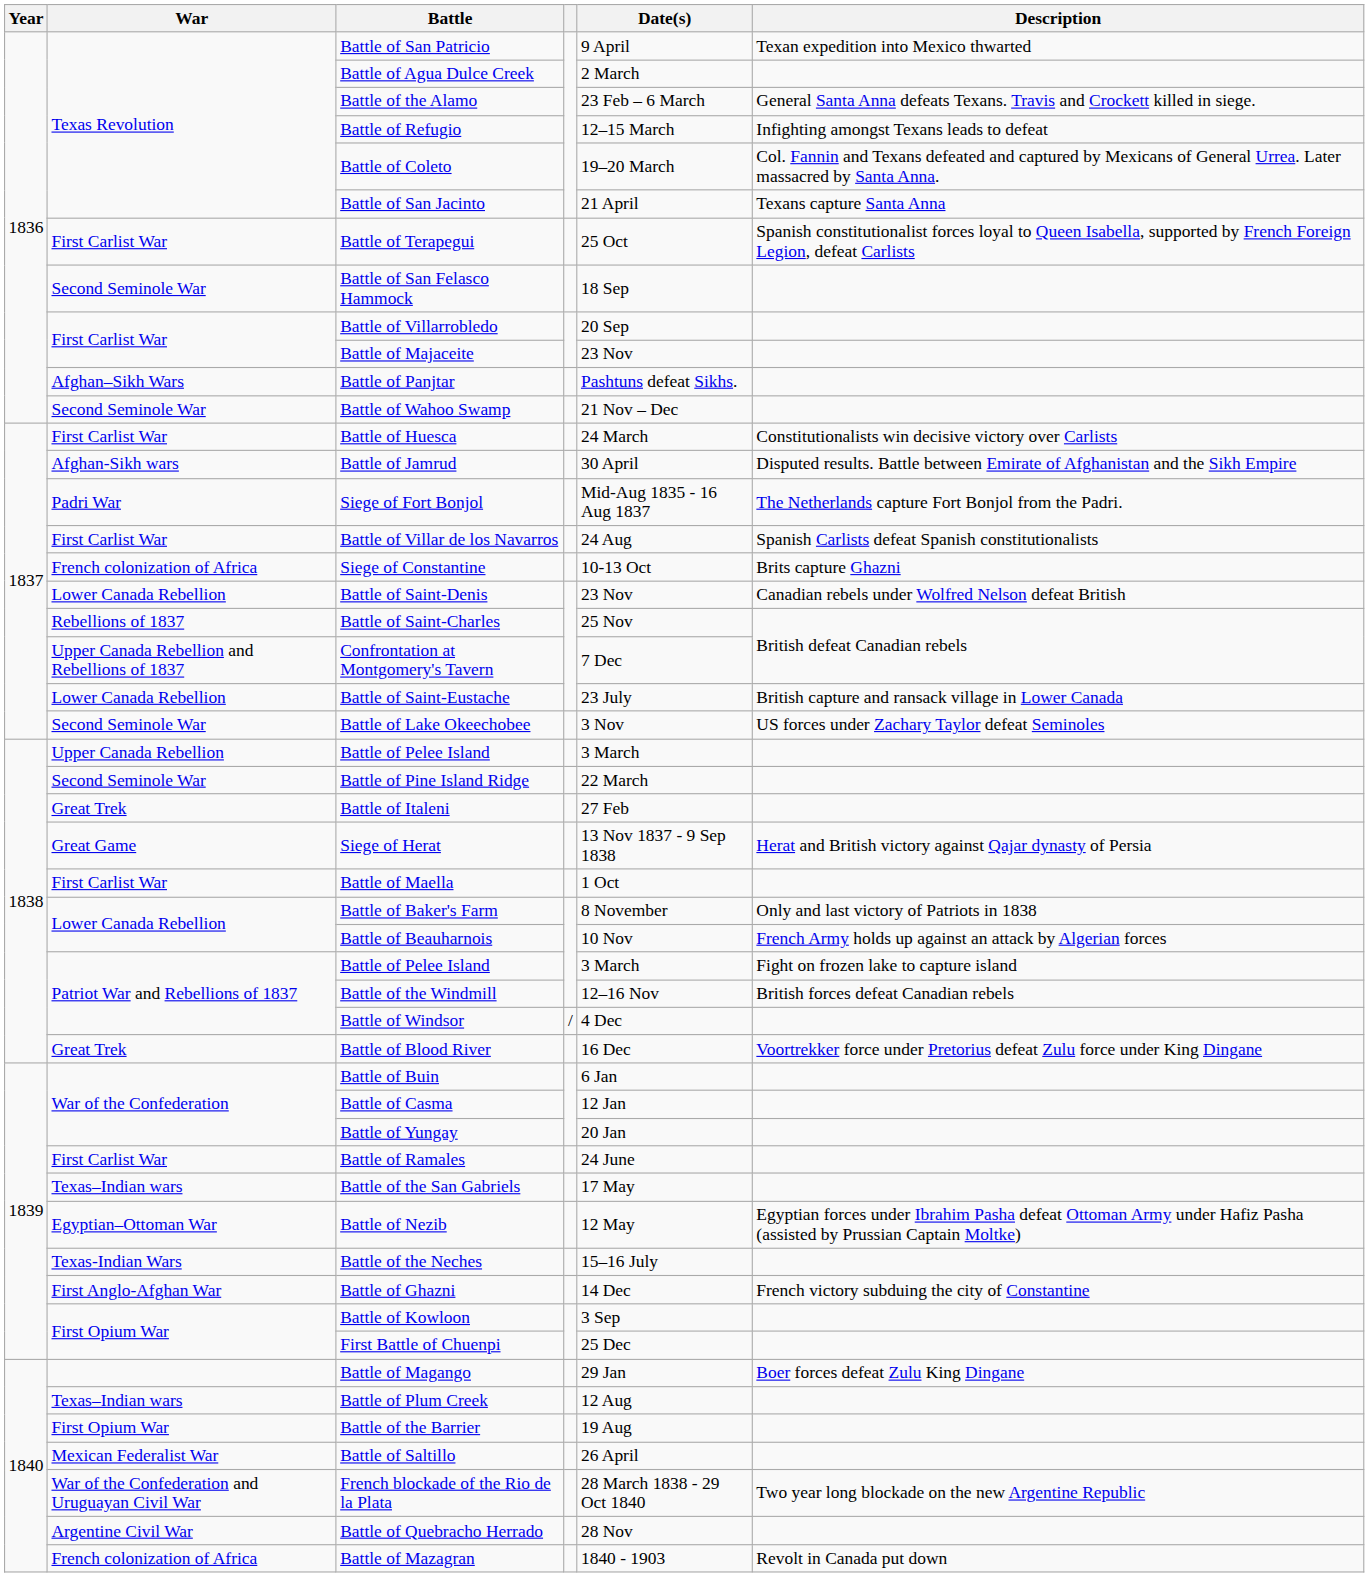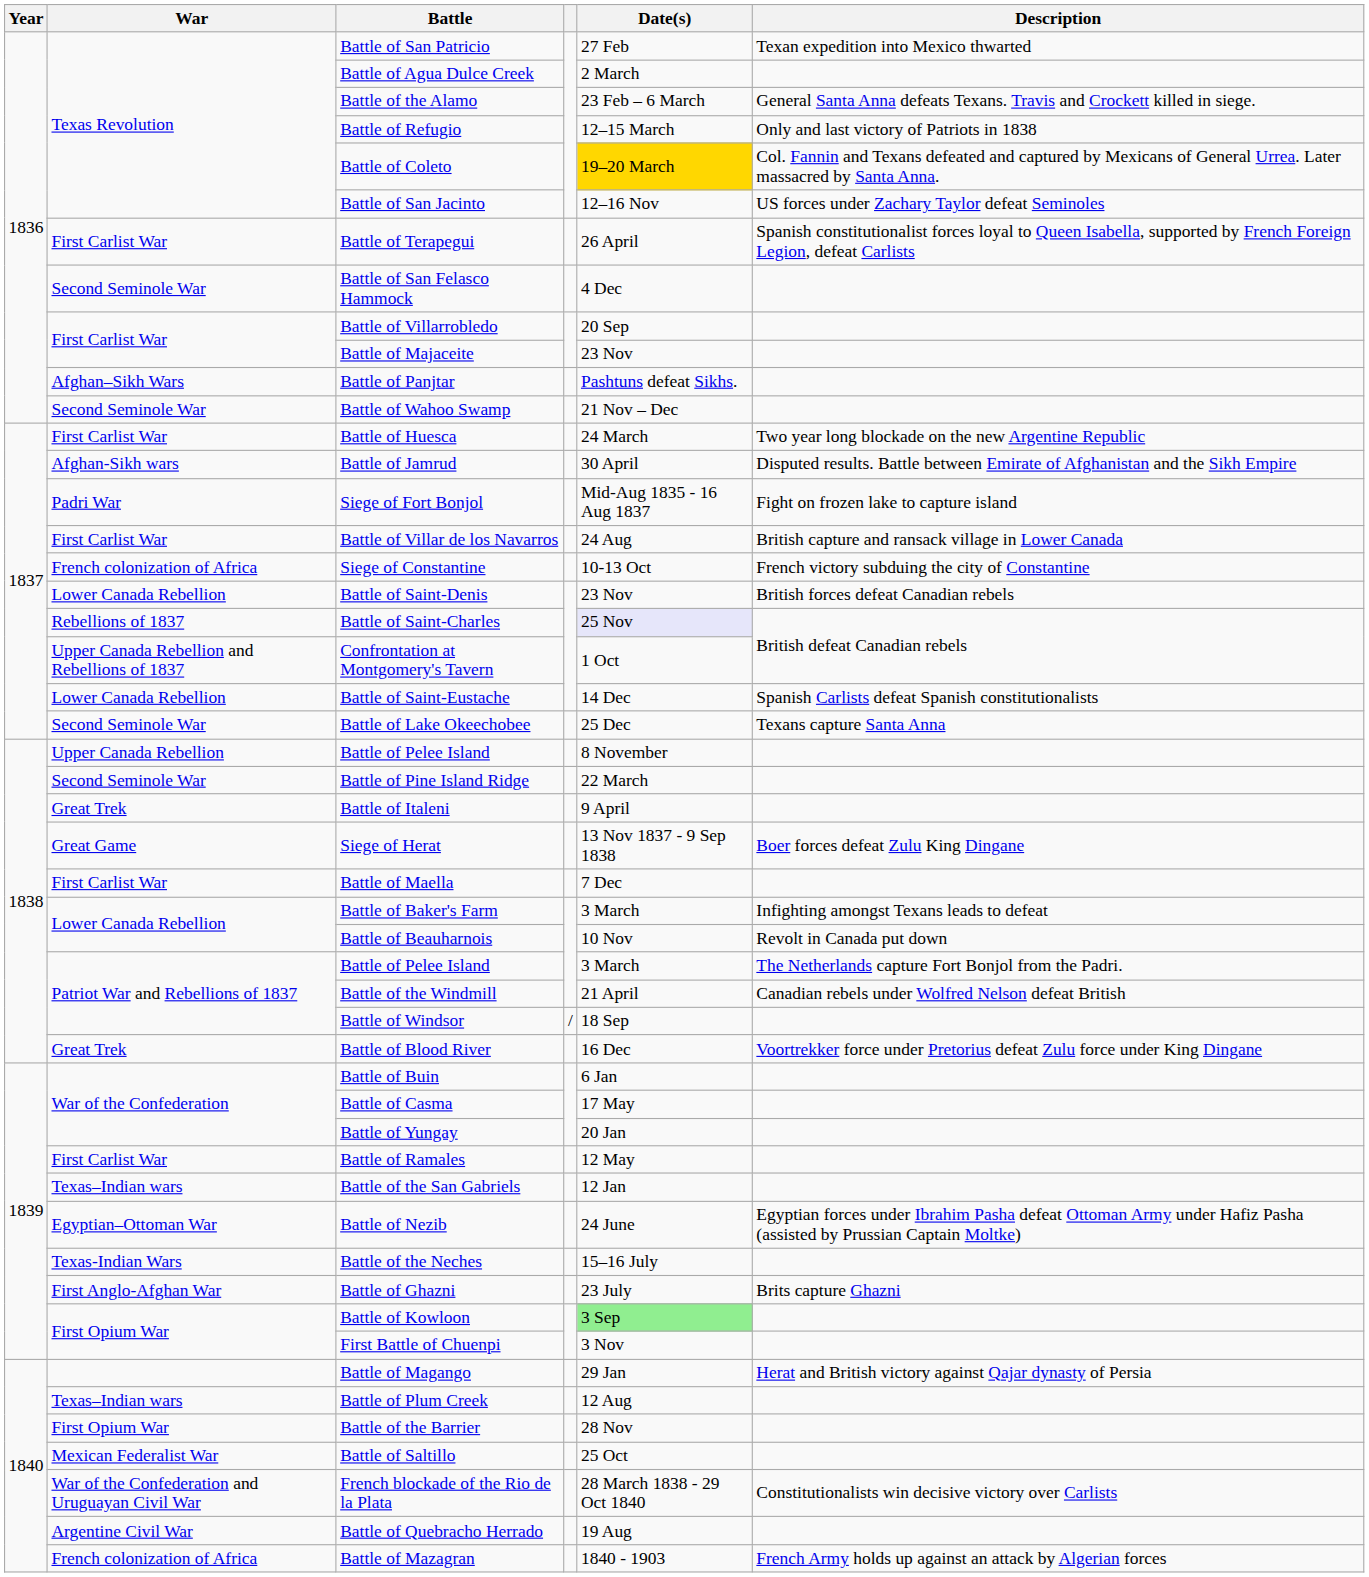(605, 45) 9 April -> (605, 45) 27 Feb
(902, 128) Infighting amongst Texans leads to defeat -> (897, 128) Only and last victory of Patriots in 1838
(628, 166) no background -> (628, 166) gold background
(610, 203) 21 April -> (620, 203) 12–16 Nov
(851, 203) Texans capture Santa Anna -> (930, 203) US forces under Zachary Taylor defeat Seminoles
(604, 241) 25 Oct -> (610, 241) 26 April
(605, 288) 18 Sep -> (602, 288) 4 Dec
(937, 436) Constitutionalists win decisive victory over Carlists -> (951, 436) Two year long blockade on the new Argentine Republic
(939, 501) The Netherlands capture Fort Bonjol from the Padri. -> (887, 501) Fight on frozen lake to capture island
(927, 539) Spanish Carlists defeat Spanish constitutionalists -> (940, 539) British capture and ransack village in Lower Canada
(829, 567) Brits capture Ghazni -> (923, 567) French victory subduing the city of Constantine
(941, 594) Canadian rebels under Wolfred Nelson defeat British -> (885, 594) British forces defeat Canadian rebels
(607, 622) no background -> (607, 622) lavender background
(602, 659) 7 Dec -> (600, 659) 1 Oct
(606, 697) 23 July -> (606, 697) 14 Dec
(940, 697) British capture and ransack village in Lower Canada -> (927, 697) Spanish Carlists defeat Spanish constitutionalists
(603, 724) 3 Nov -> (606, 724) 25 Dec
(930, 724) US forces under Zachary Taylor defeat Seminoles -> (851, 724) Texans capture Santa Anna
(610, 752) 3 March -> (624, 752) 8 November
(605, 807) 27 Feb -> (605, 807) 9 April
(954, 845) Herat and British victory against Qajar dynasty of Persia -> (890, 845) Boer forces defeat Zulu King Dingane
(600, 882) 1 Oct -> (602, 882) 7 Dec
(624, 910) 8 November -> (610, 910) 3 March
(897, 910) Only and last victory of Patriots in 1838 -> (902, 910) Infighting amongst Texans leads to defeat
(961, 938) French Army holds up against an attack by Algerian forces -> (852, 938) Revolt in Canada put down
(887, 965) Fight on frozen lake to capture island -> (939, 965) The Netherlands capture Fort Bonjol from the Padri.
(620, 993) 12–16 Nov -> (610, 993) 21 April
(885, 993) British forces defeat Canadian rebels -> (941, 993) Canadian rebels under Wolfred Nelson defeat British
(602, 1021) 4 Dec -> (605, 1021) 18 Sep
(603, 1104) 12 Jan -> (608, 1104) 17 May
(608, 1159) 24 June -> (608, 1159) 12 May
(608, 1187) 17 May -> (603, 1187) 12 Jan
(608, 1224) 12 May -> (608, 1224) 24 June
(606, 1289) 14 Dec -> (606, 1289) 23 July
(923, 1289) French victory subduing the city of Constantine -> (829, 1289) Brits capture Ghazni
(601, 1317) no background -> (601, 1317) lightgreen background
(606, 1344) 25 Dec -> (603, 1344) 3 Nov
(890, 1372) Boer forces defeat Zulu King Dingane -> (954, 1372) Herat and British victory against Qajar dynasty of Persia
(606, 1427) 19 Aug -> (607, 1427) 28 Nov
(610, 1455) 26 April -> (604, 1455) 25 Oct
(951, 1493) Two year long blockade on the new Argentine Republic -> (937, 1493) Constitutionalists win decisive victory over Carlists
(607, 1530) 28 Nov -> (606, 1530) 19 Aug
(852, 1558) Revolt in Canada put down -> (961, 1558) French Army holds up against an attack by Algerian forces
